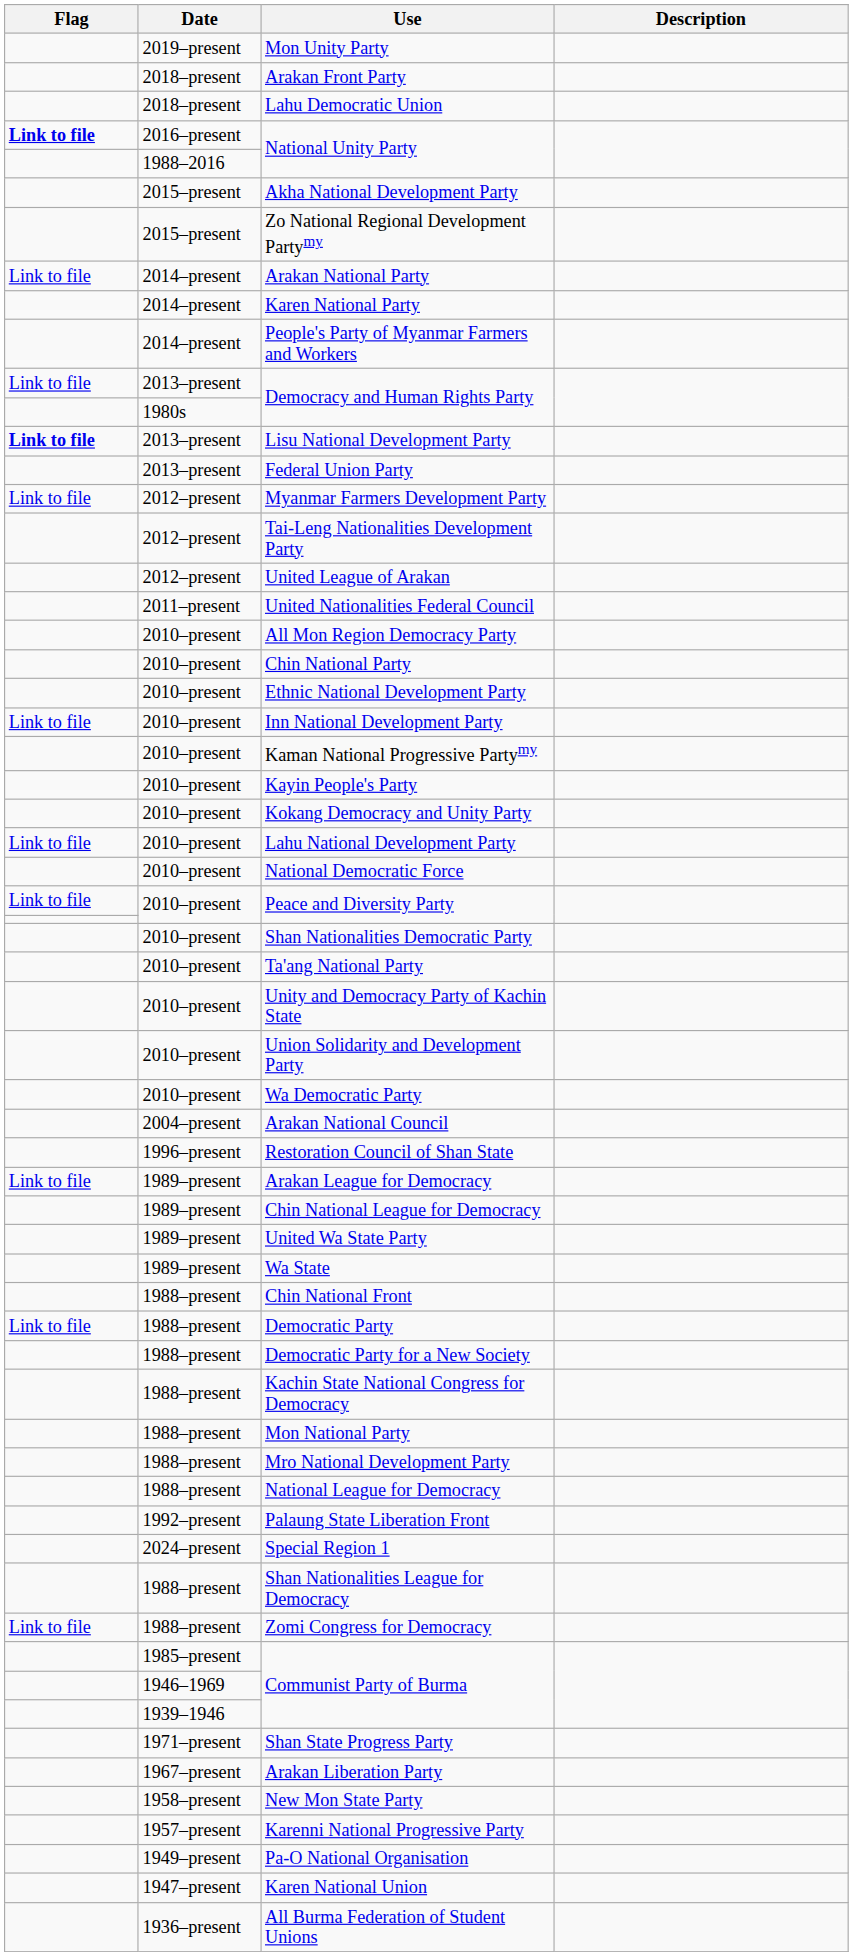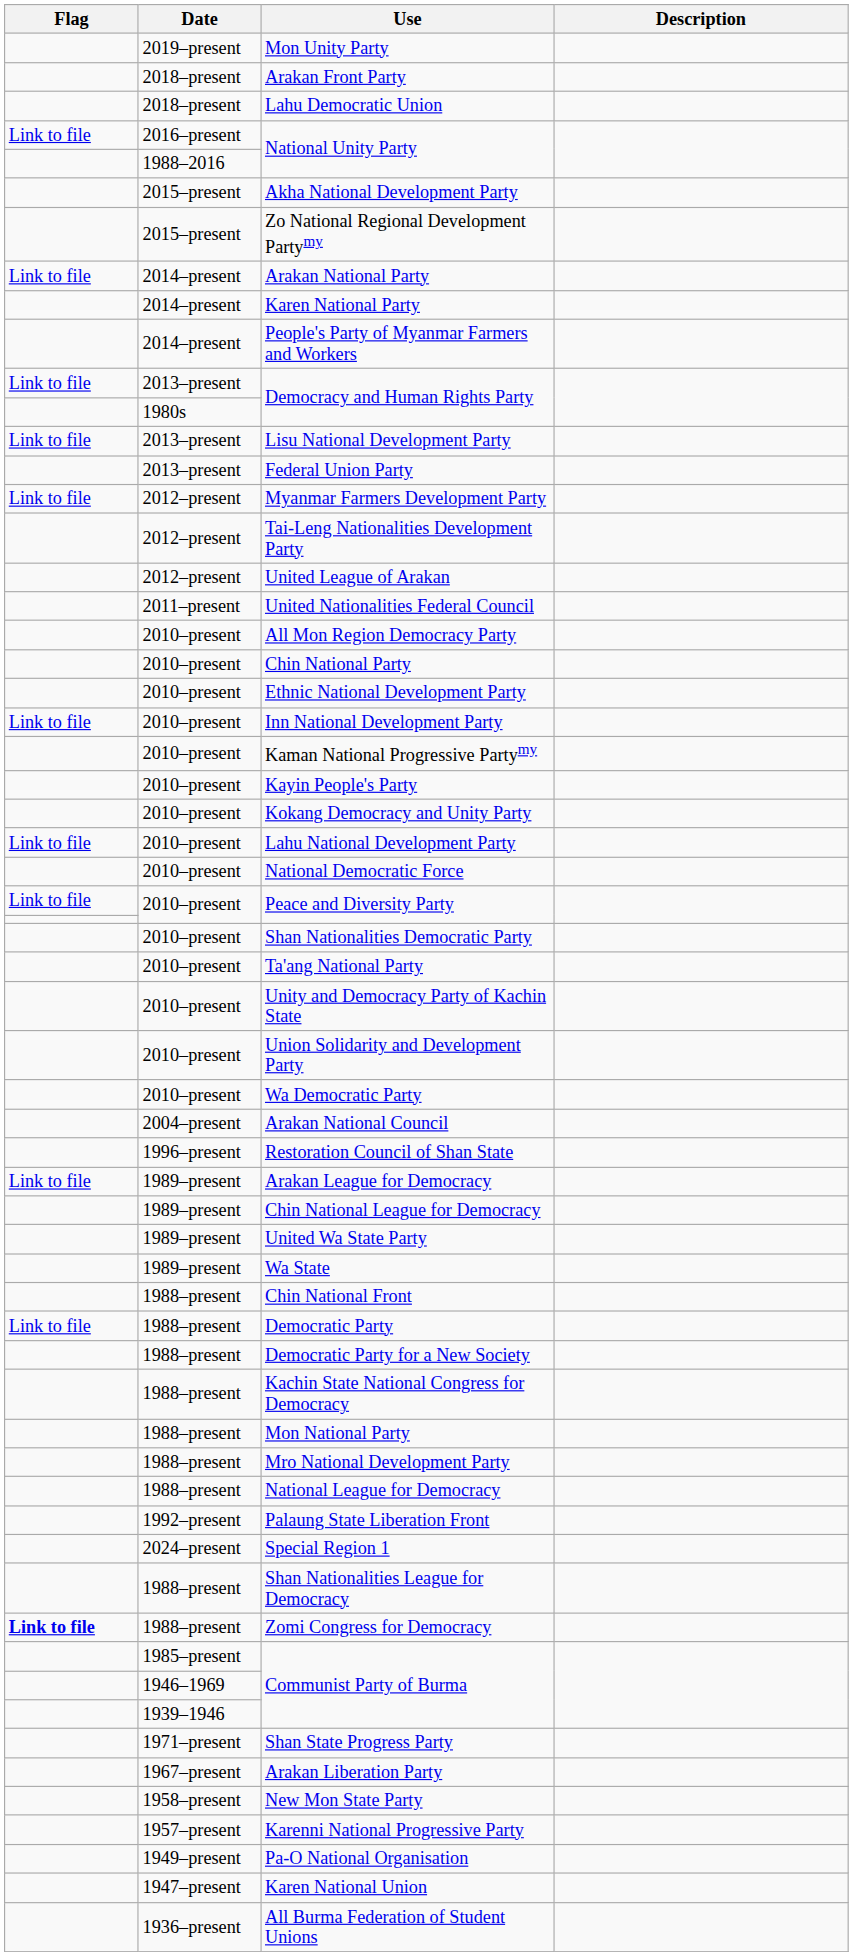(52, 134) bold -> (50, 134) normal
(52, 440) bold -> (50, 440) normal
(50, 1627) normal -> (52, 1627) bold
